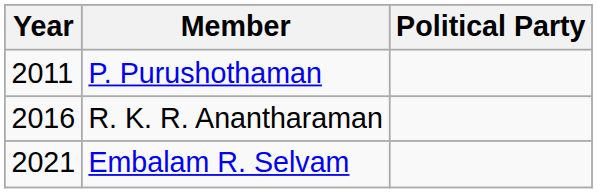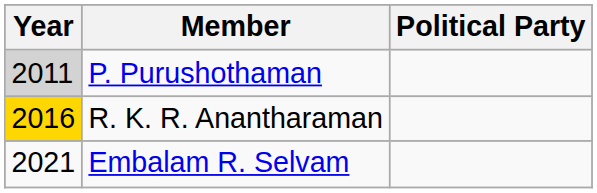(42, 72) no background -> (42, 72) lightgrey background
(43, 118) no background -> (43, 118) gold background
